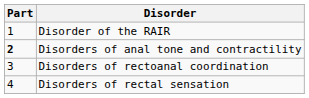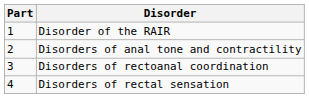(10, 49) bold -> (10, 49) normal
